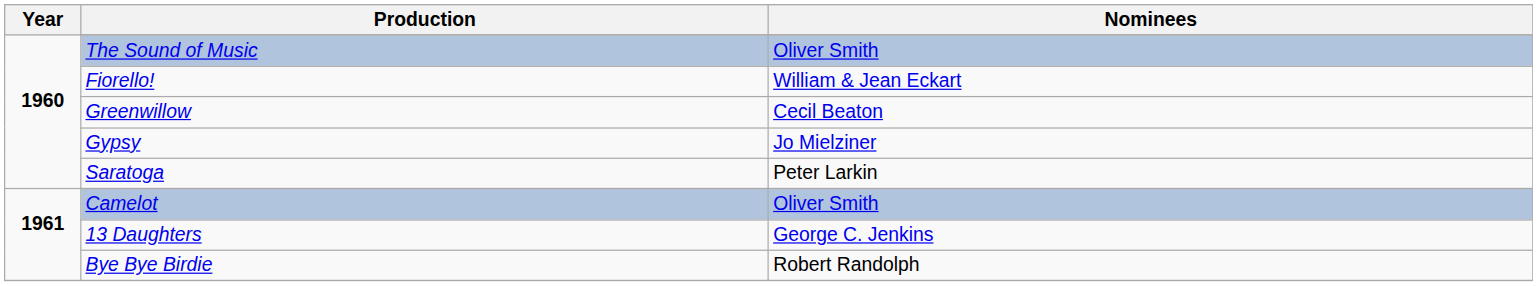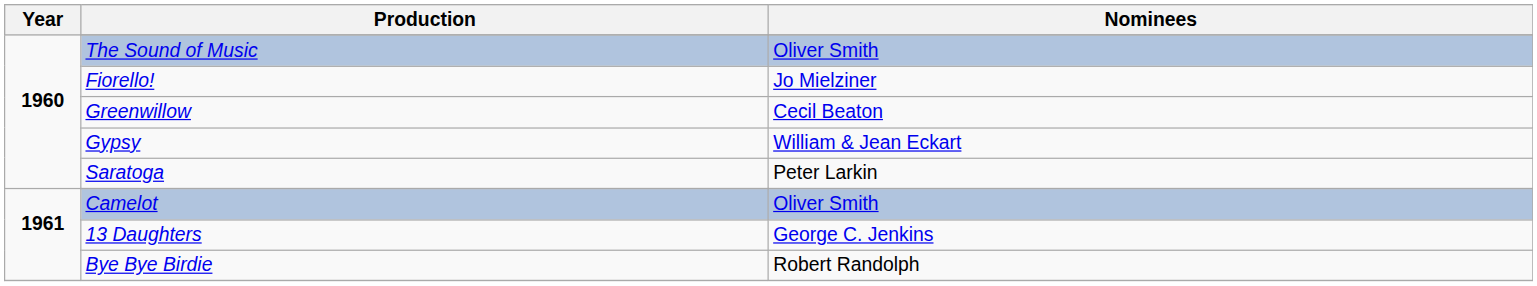(867, 81) William & Jean Eckart -> (825, 81) Jo Mielziner
(825, 142) Jo Mielziner -> (867, 142) William & Jean Eckart
